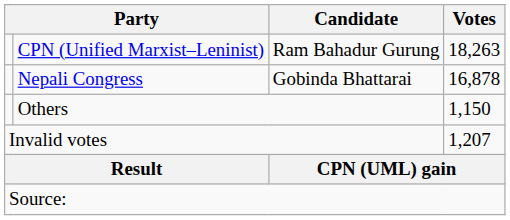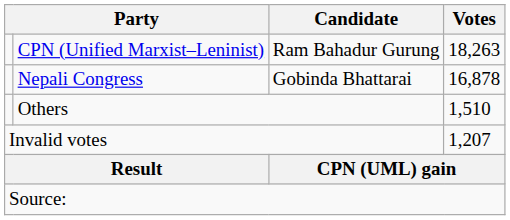(470, 109) 1,150 -> (470, 109) 1,510
